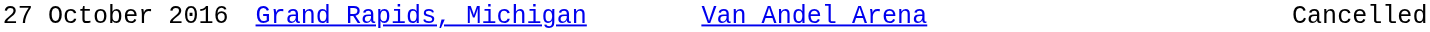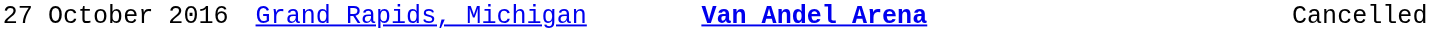(814, 16) normal -> (814, 16) bold
